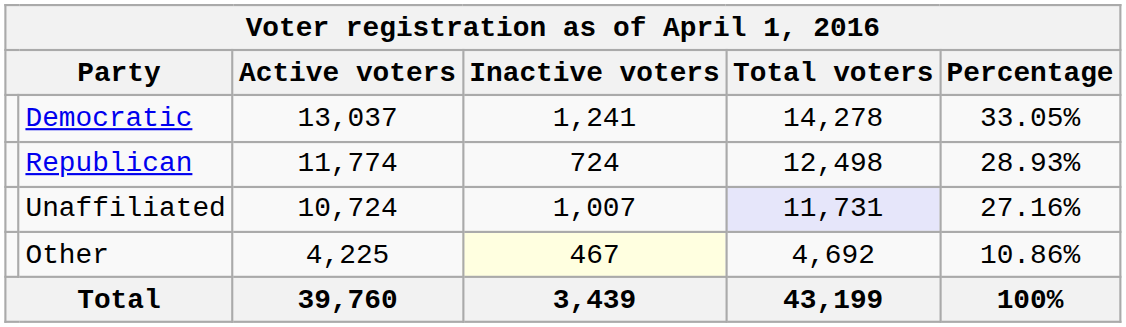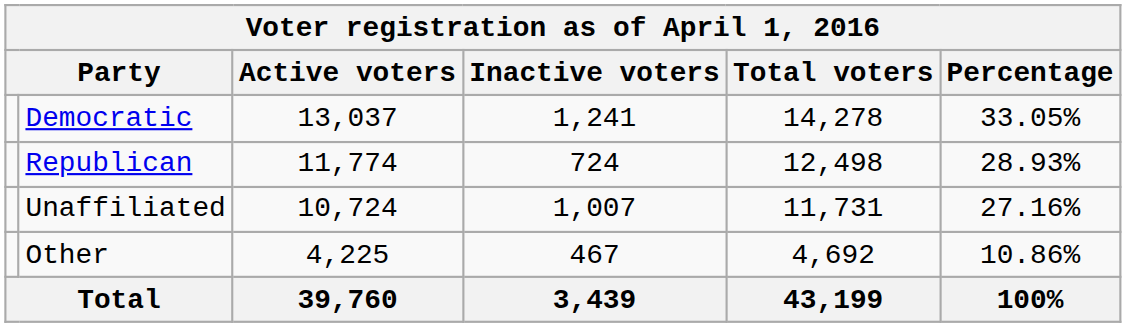(833, 209) lavender background -> (833, 209) no background
(595, 254) lightyellow background -> (595, 254) no background
